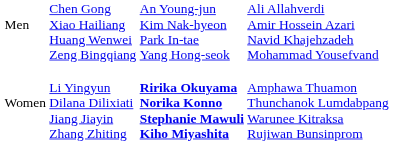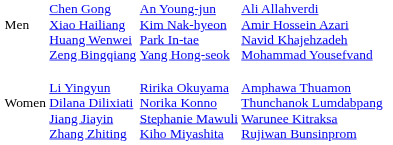(192, 110) bold -> (189, 110) normal
